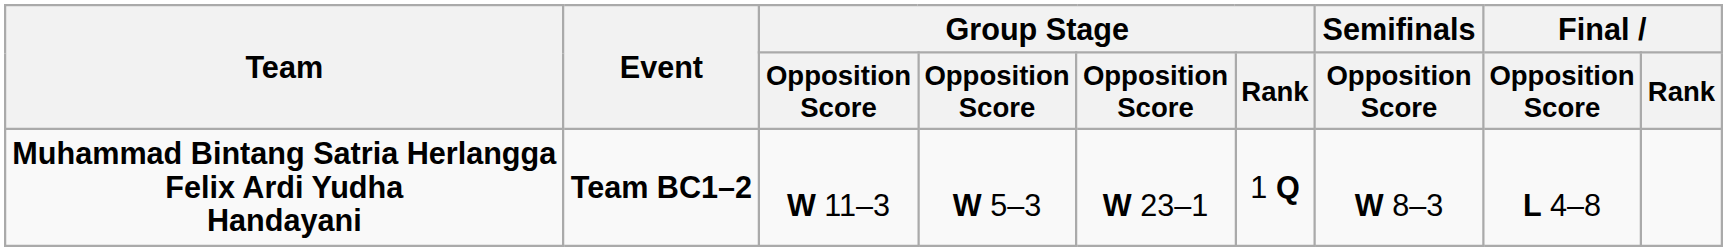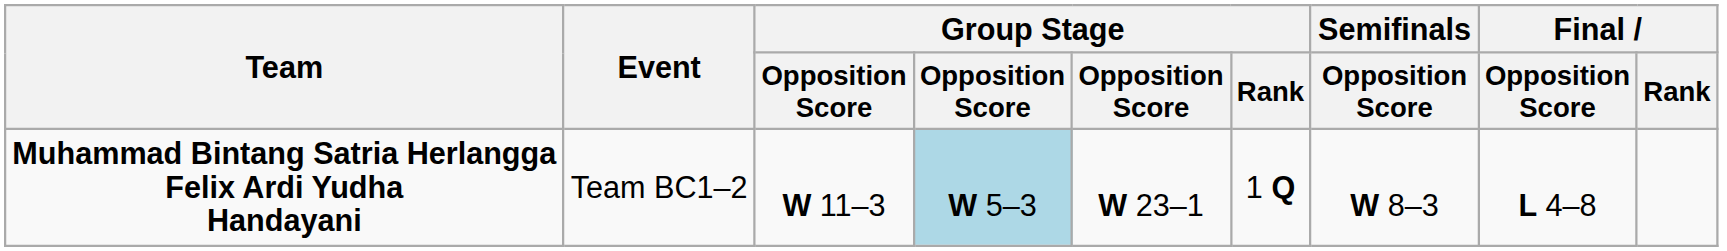(661, 187) bold -> (659, 187) normal
(997, 204) no background -> (993, 204) lightblue background
